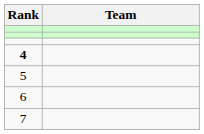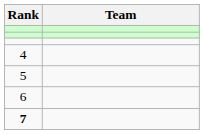(23, 55) bold -> (23, 55) normal
(23, 119) normal -> (23, 119) bold
